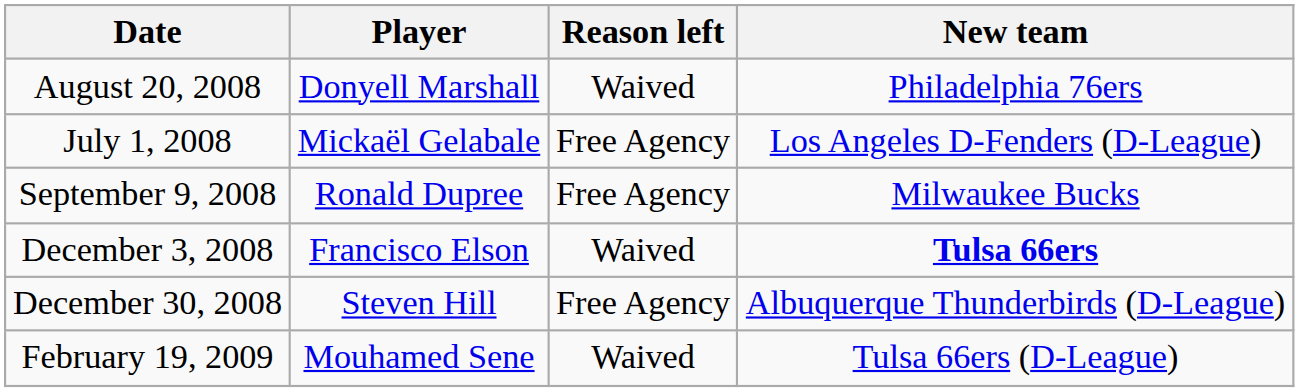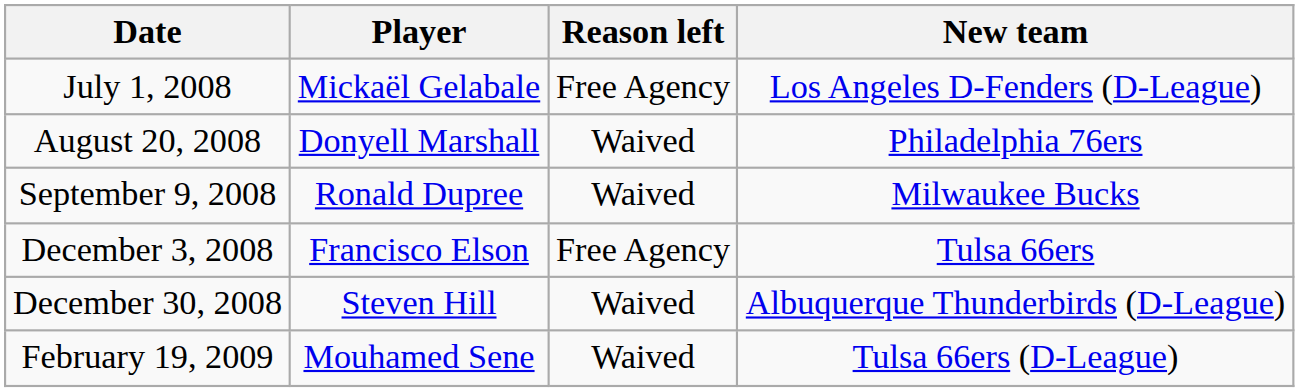rows swapped: (147, 140) <-> (147, 85)
(643, 194) Free Agency -> (643, 194) Waived
(643, 248) Waived -> (643, 248) Free Agency
(1016, 248) bold -> (1016, 248) normal
(643, 303) Free Agency -> (643, 303) Waived
